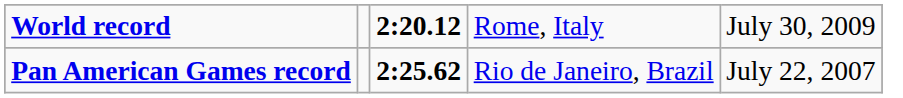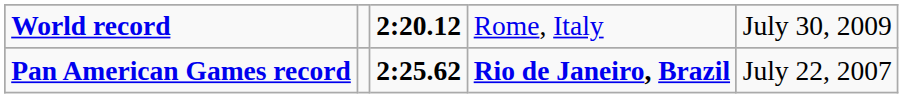(594, 69) normal -> (602, 69) bold
